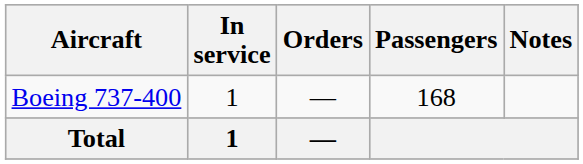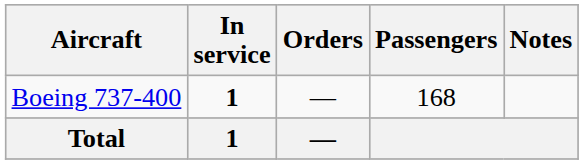(232, 96) normal -> (232, 96) bold
